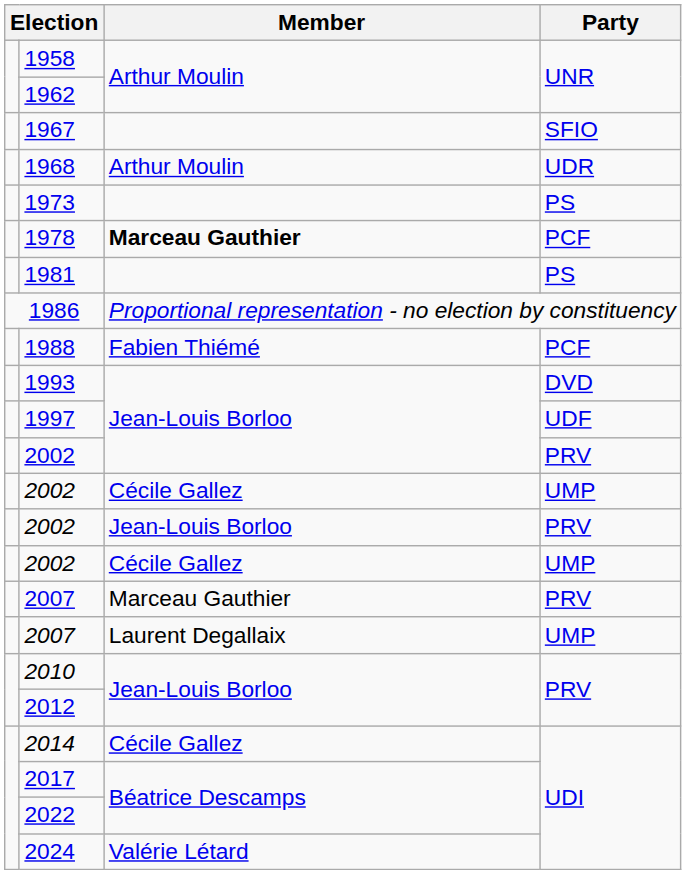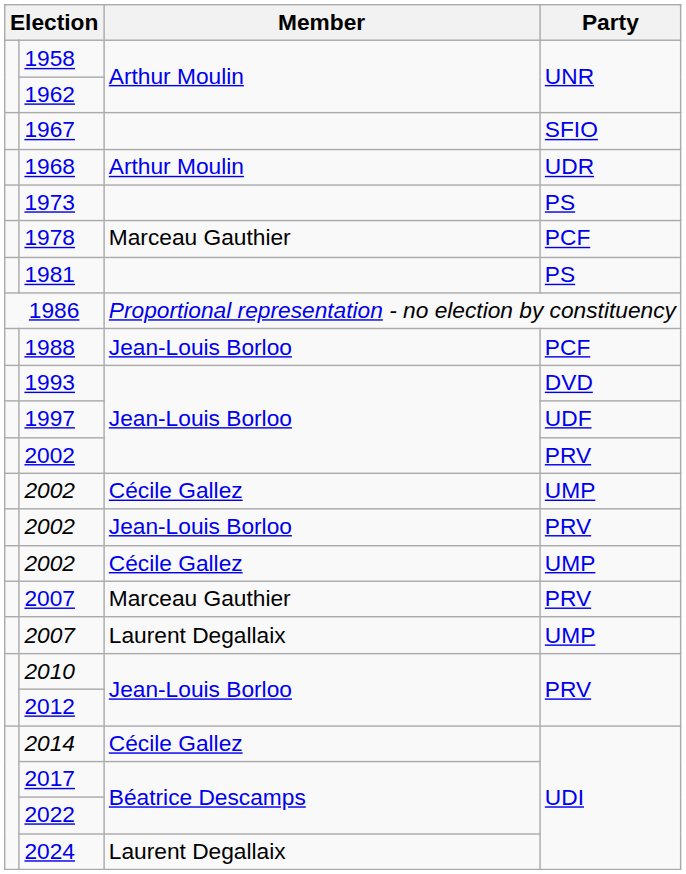(205, 238) bold -> (200, 238) normal
(184, 346) Fabien Thiémé -> (200, 346) Jean-Louis Borloo
(179, 851) Valérie Létard -> (197, 851) Laurent Degallaix
